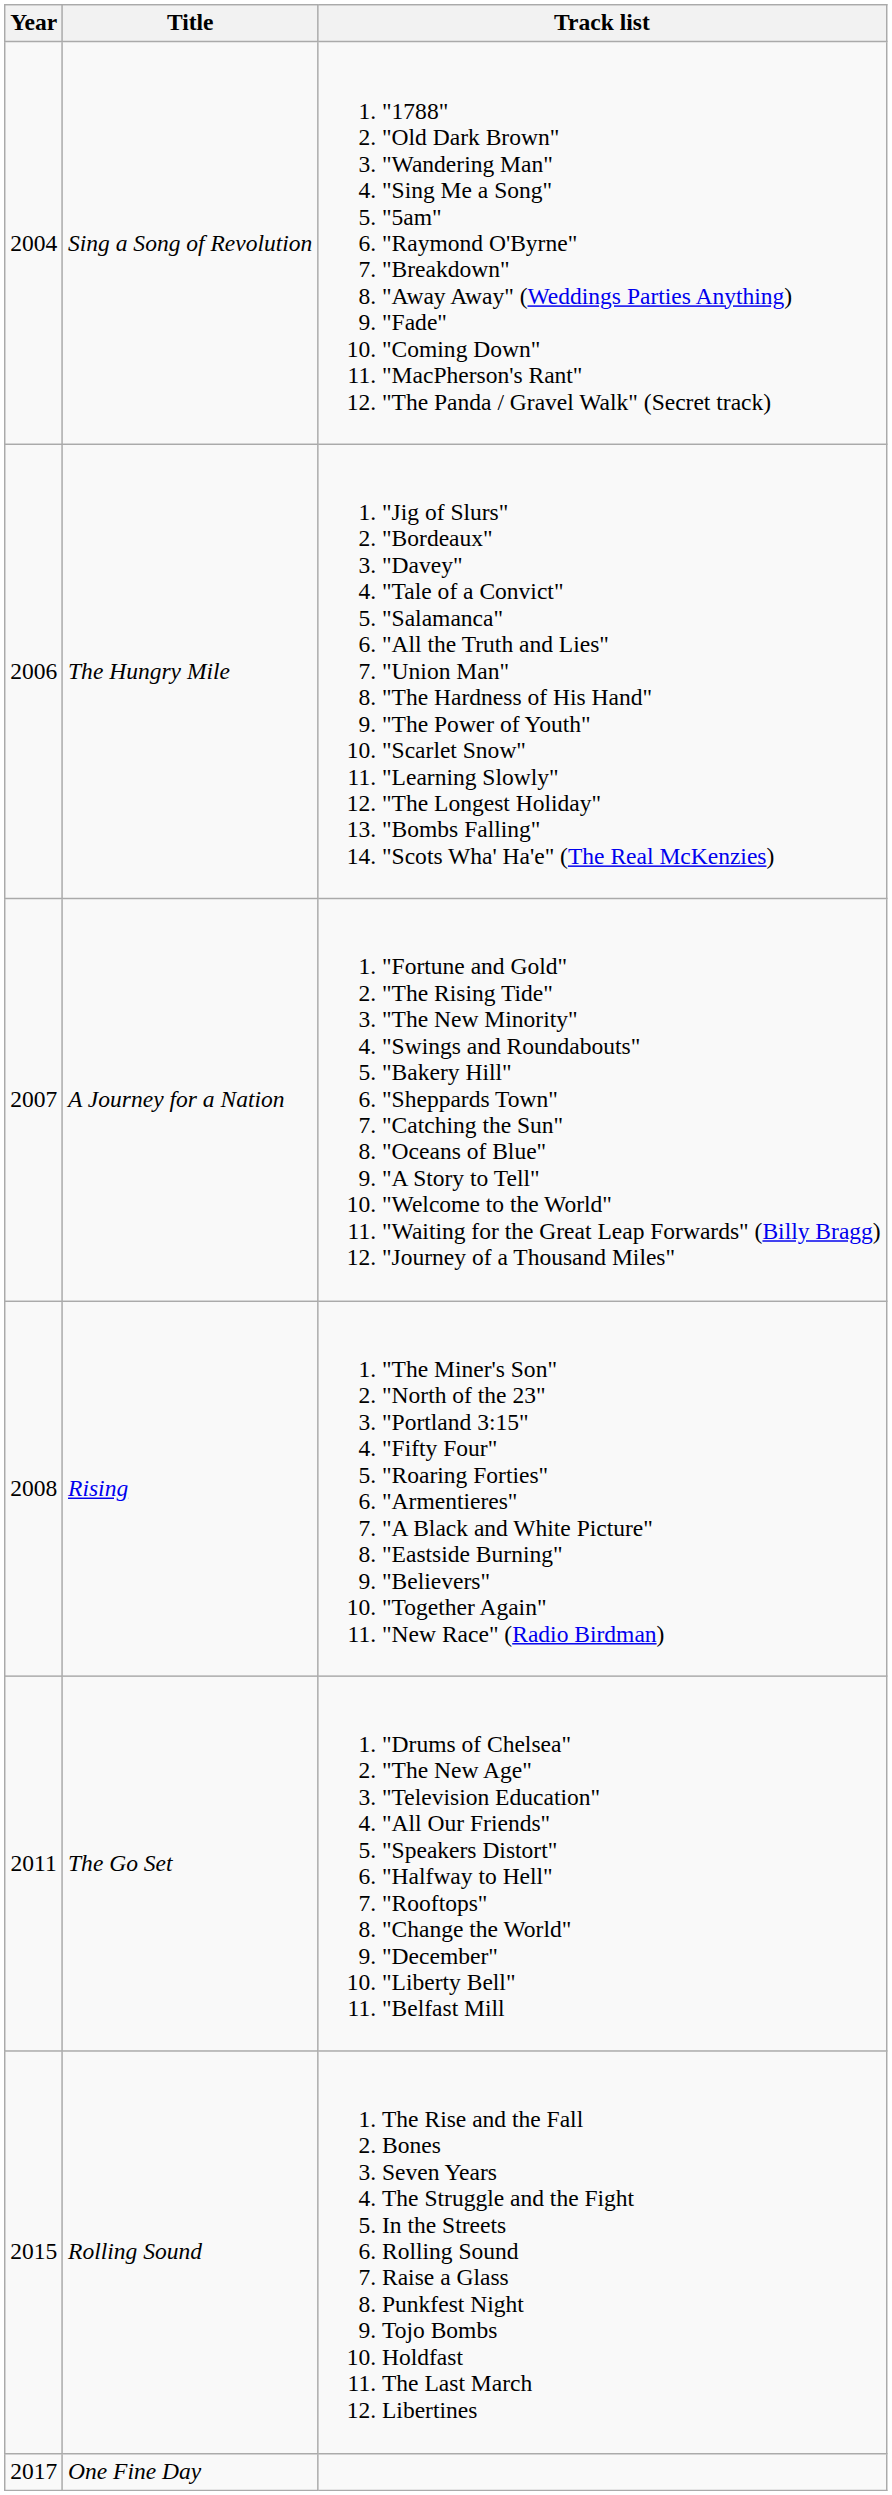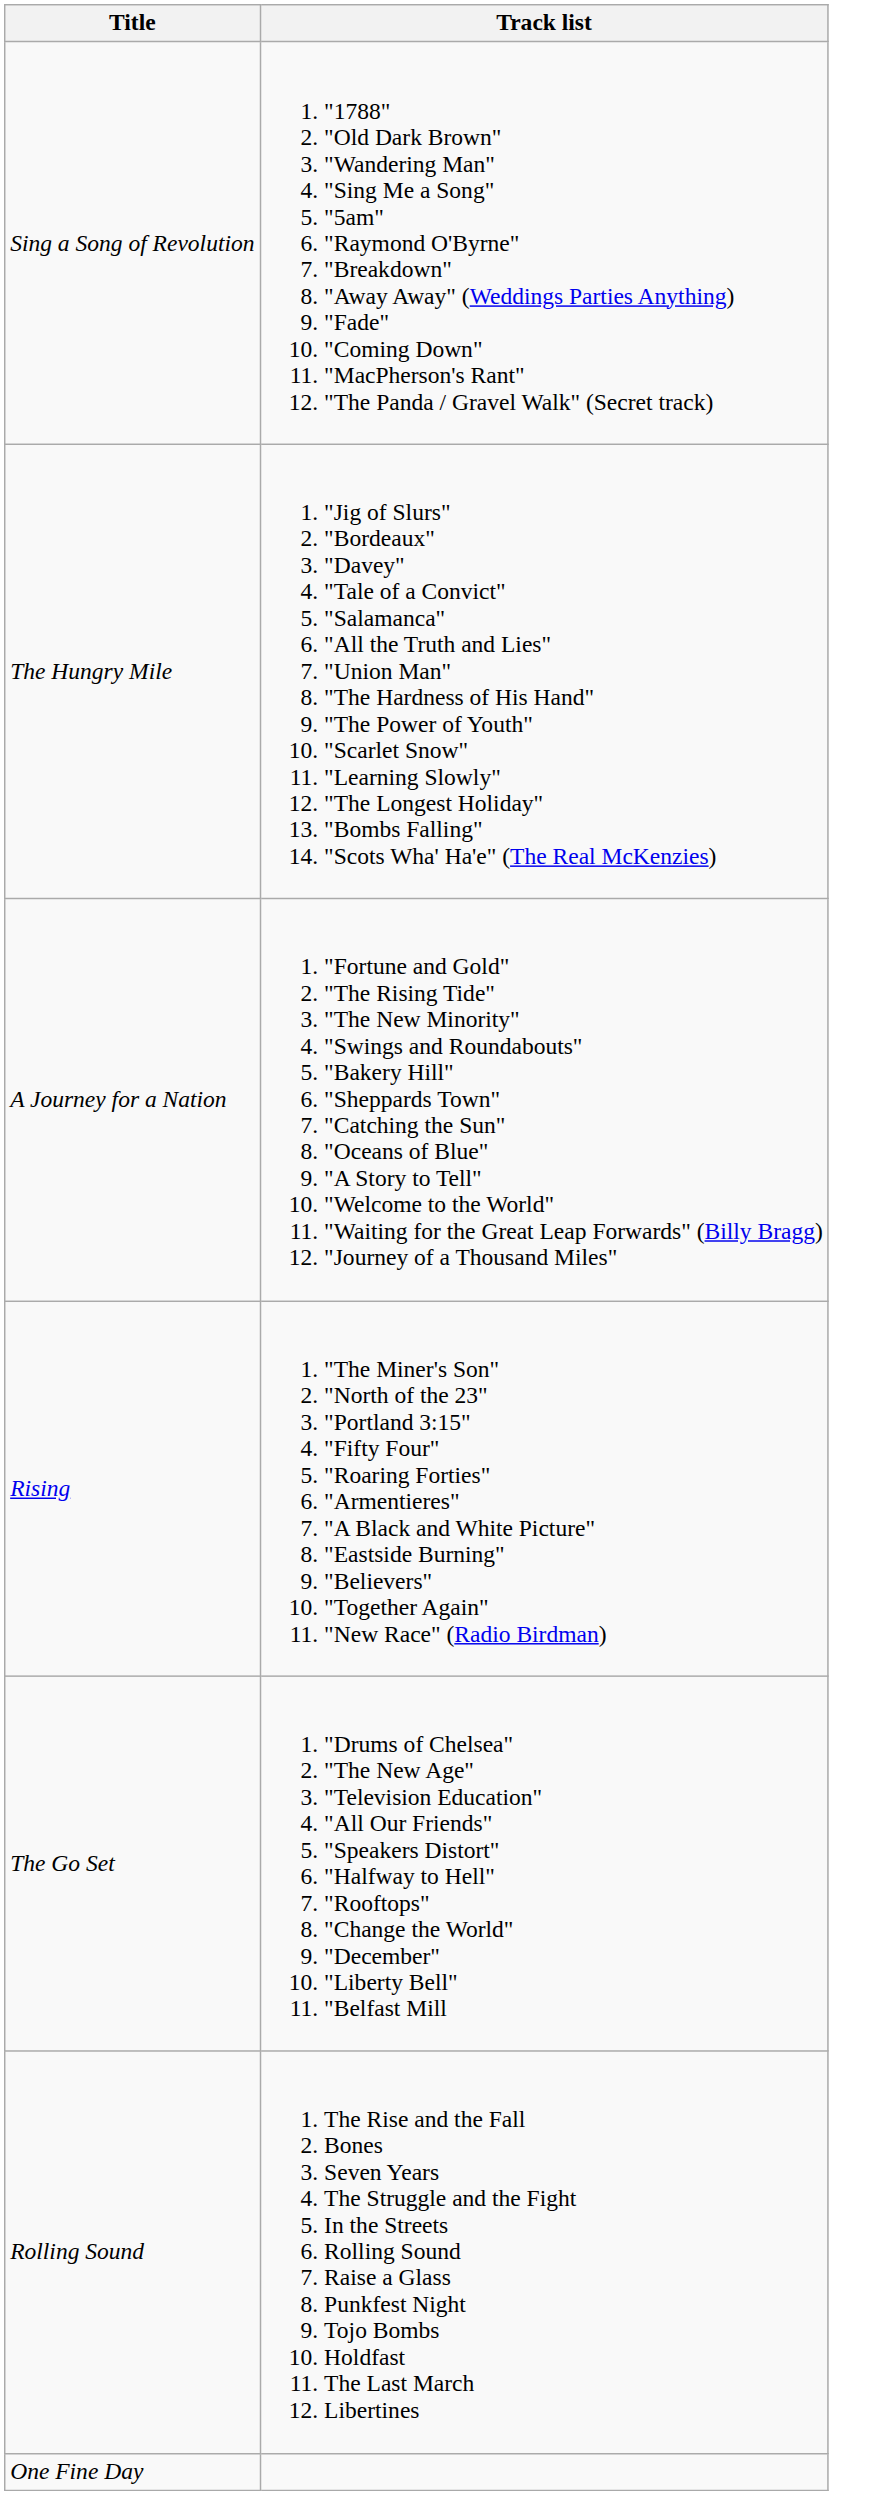- column: (34, 23)
